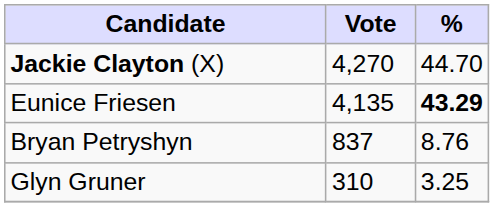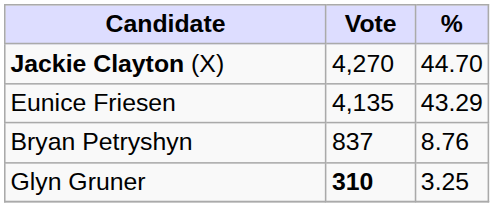(452, 102) bold -> (452, 102) normal
(353, 181) normal -> (353, 181) bold
